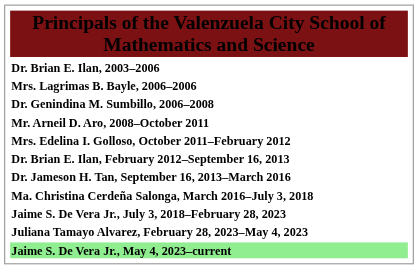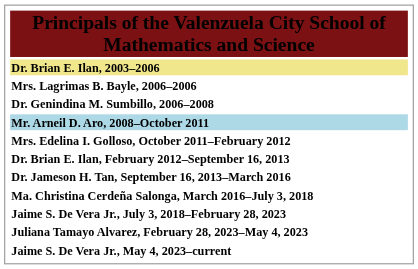(86, 67) no background -> (86, 67) khaki background
(110, 122) no background -> (110, 122) lightblue background
(121, 250) lightgreen background -> (121, 250) no background
